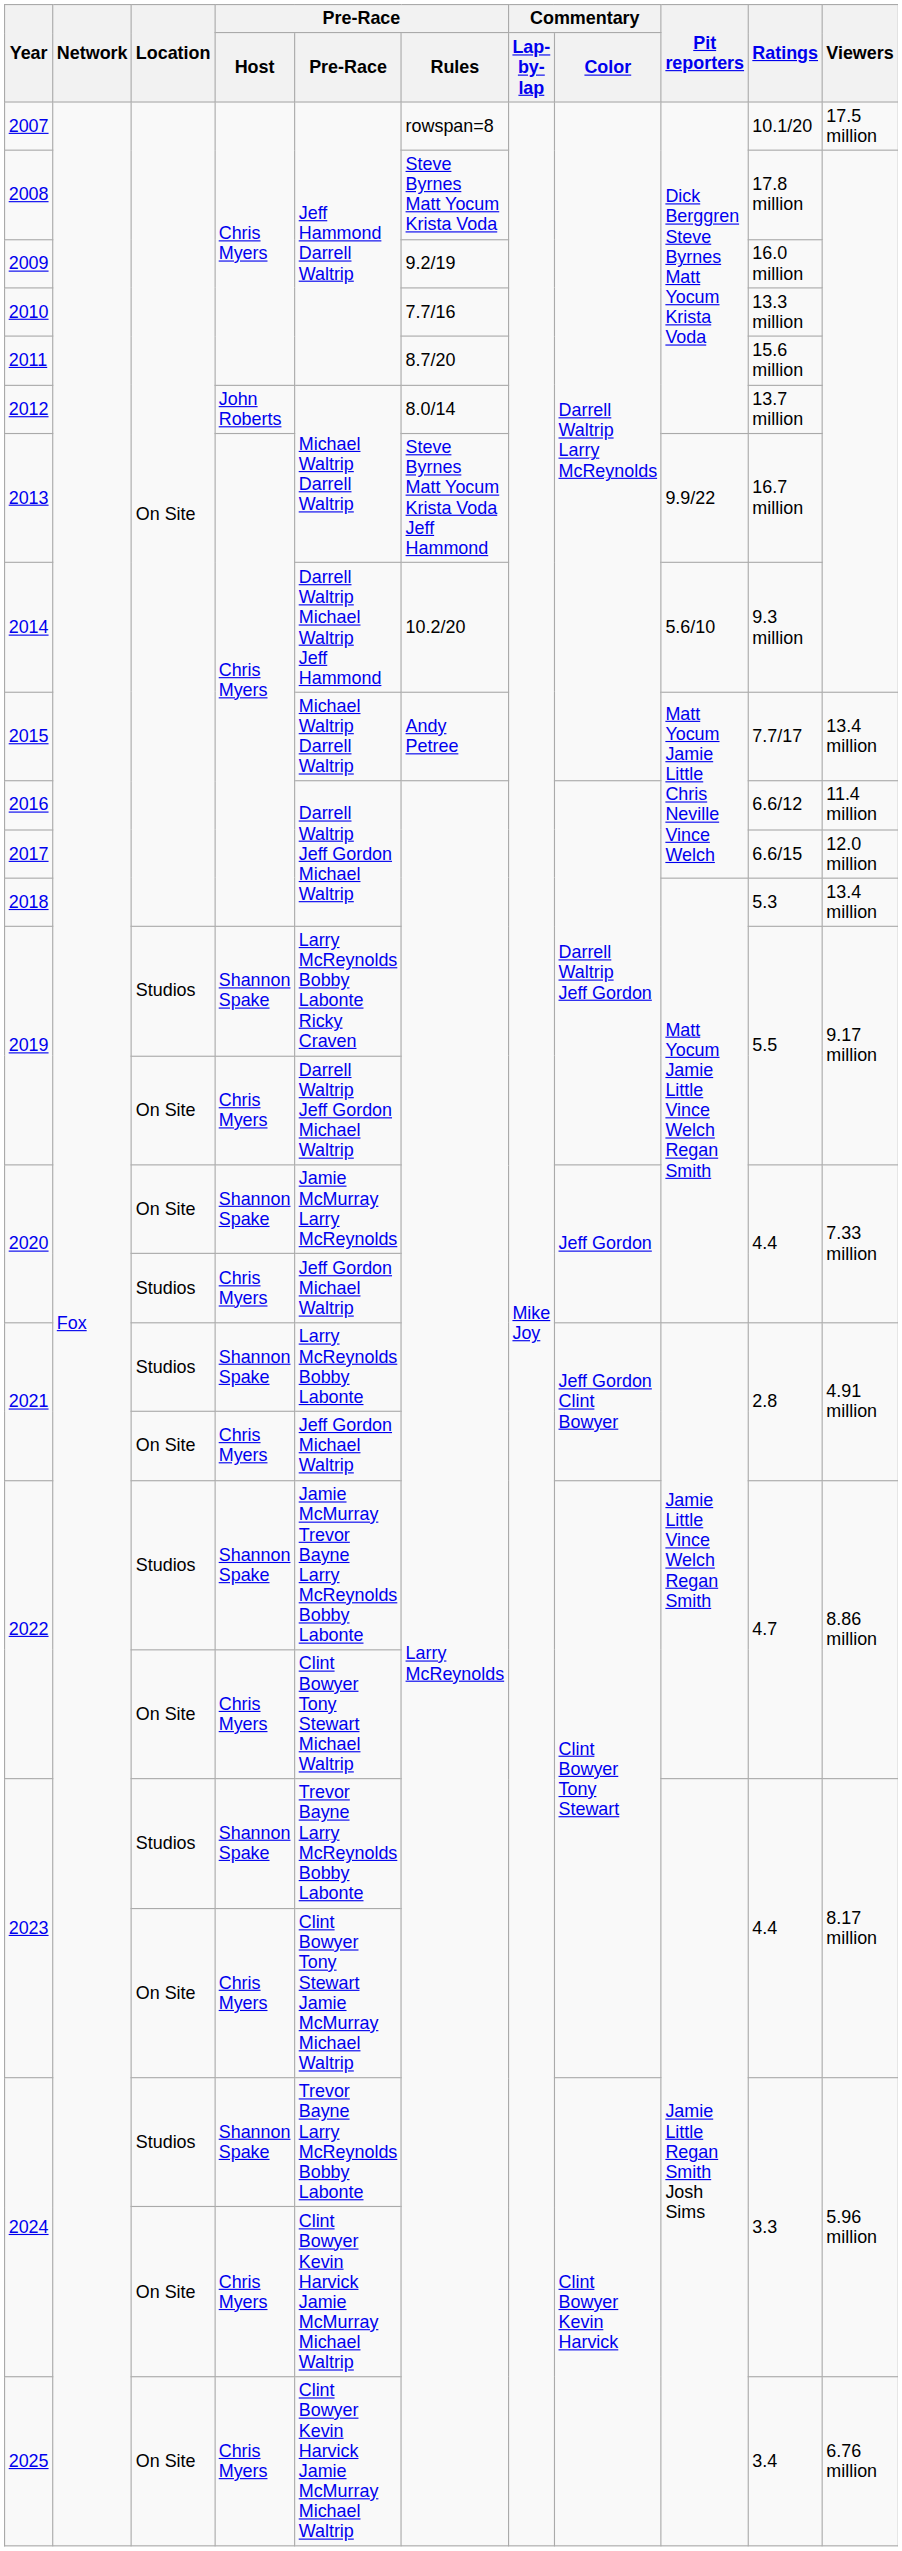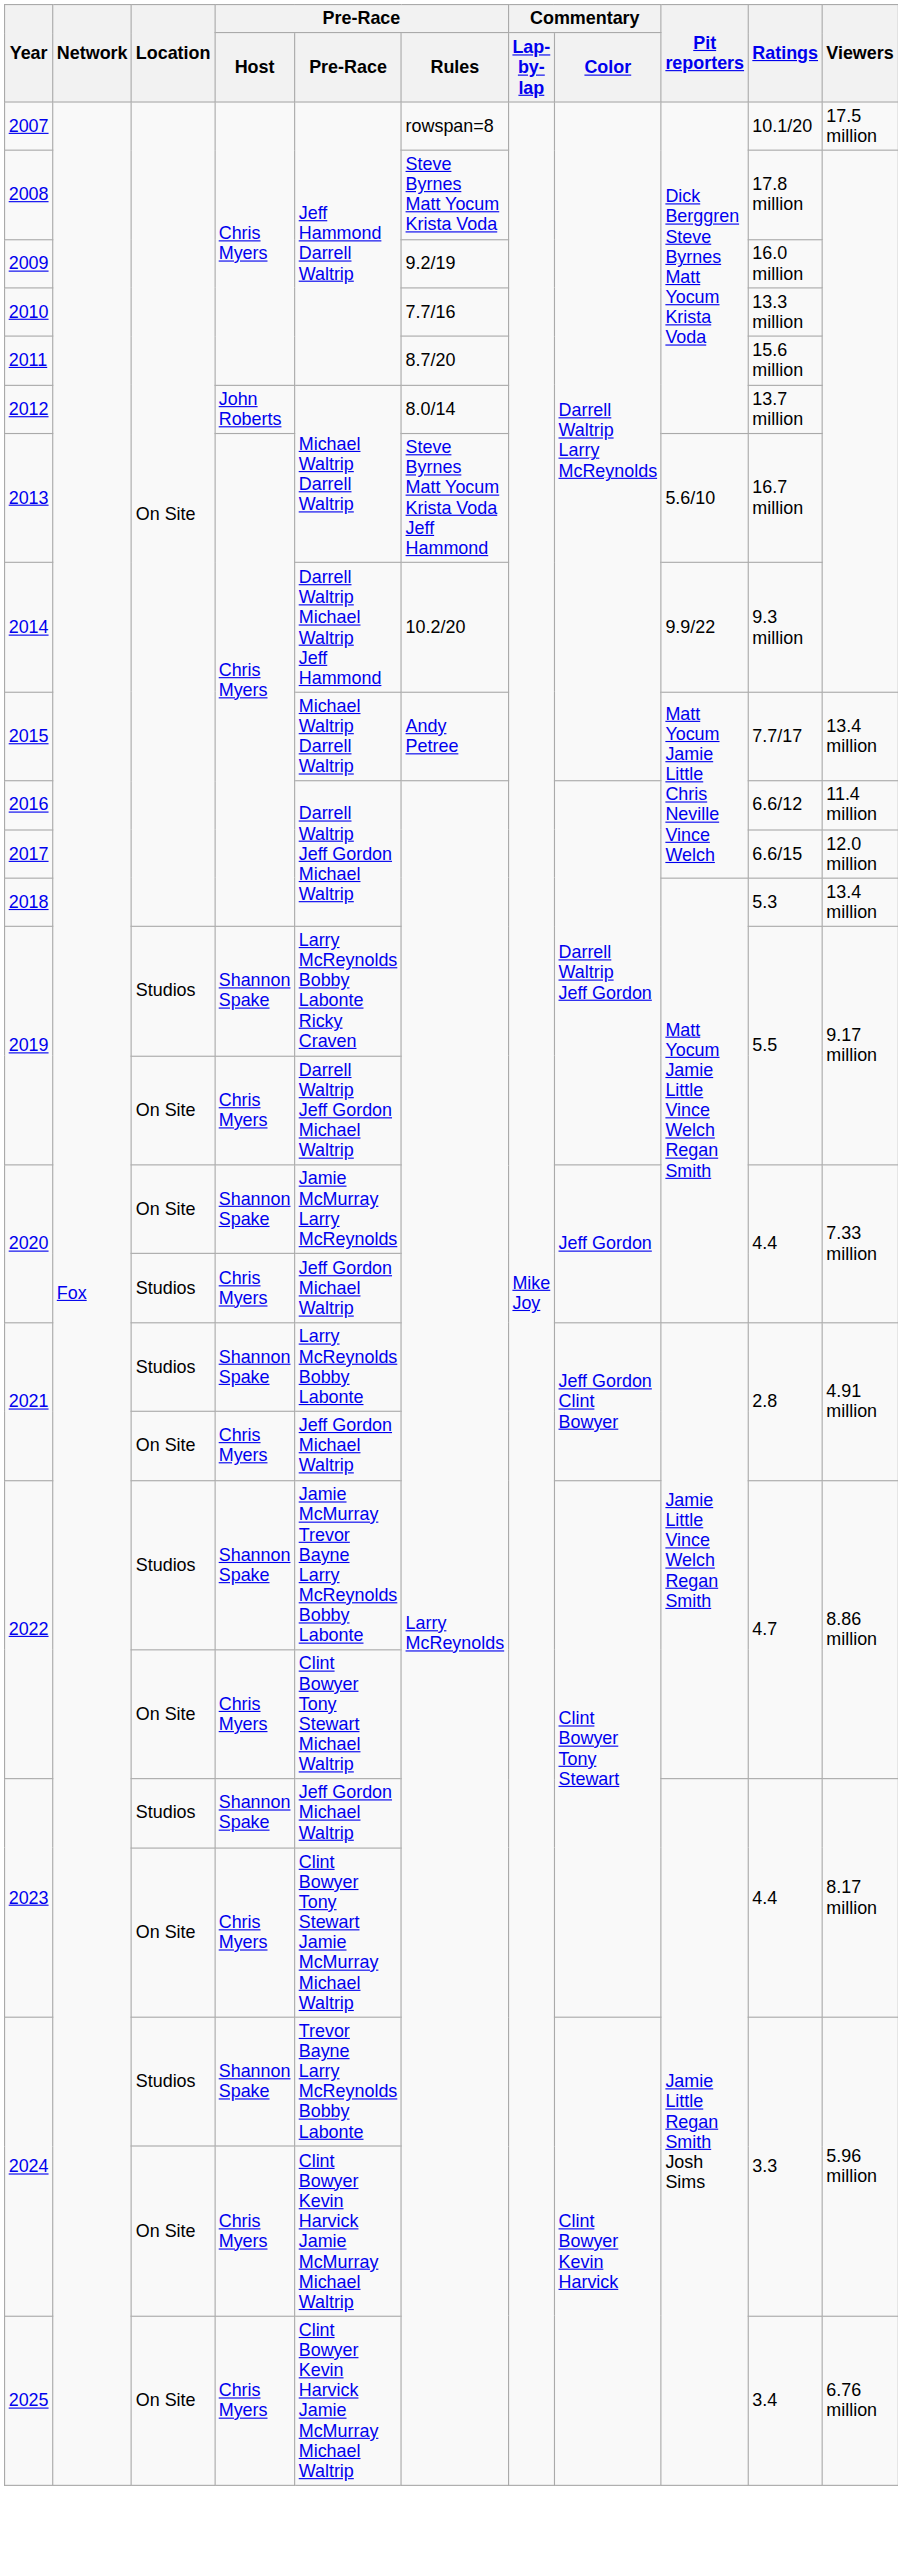(690, 498) 9.9/22 -> (690, 498) 5.6/10
(690, 627) 5.6/10 -> (690, 627) 9.9/22
(348, 1843) Trevor Bayne Larry McReynolds Bobby Labonte -> (345, 1813) Jeff Gordon Michael Waltrip
